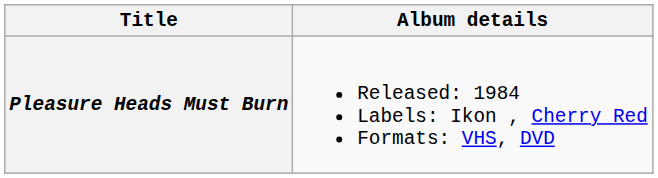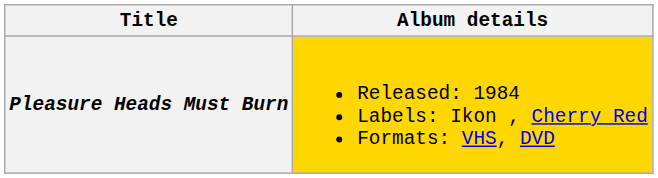(473, 116) no background -> (473, 116) gold background
